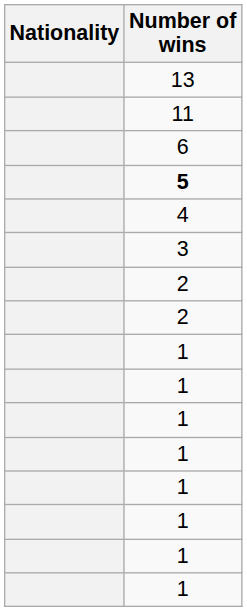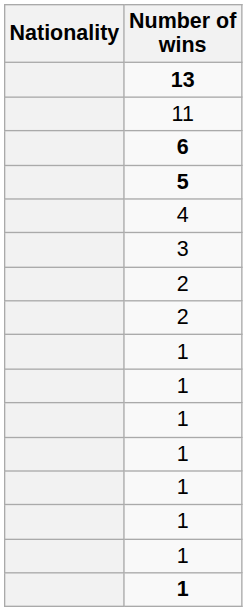(183, 79) normal -> (183, 79) bold
(183, 147) normal -> (183, 147) bold
(183, 589) normal -> (183, 589) bold
